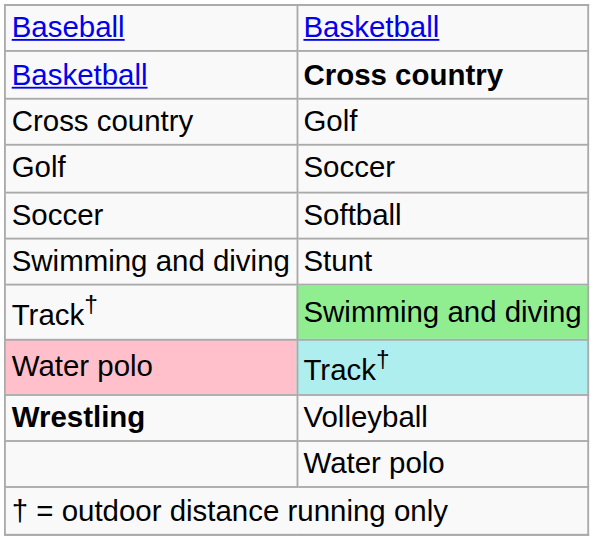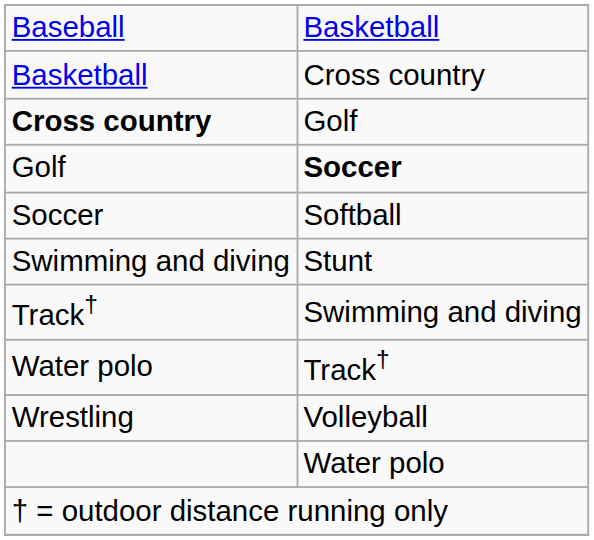(403, 74) bold -> (394, 74) normal
(103, 121) normal -> (111, 121) bold
(349, 167) normal -> (353, 167) bold
(443, 311) lightgreen background -> (443, 311) no background
(82, 366) pink background -> (82, 366) no background
(347, 366) paleturquoise background -> (347, 366) no background
(79, 417) bold -> (73, 417) normal
